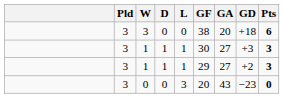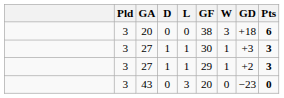columns swapped: (145, 13) <-> (225, 13)
